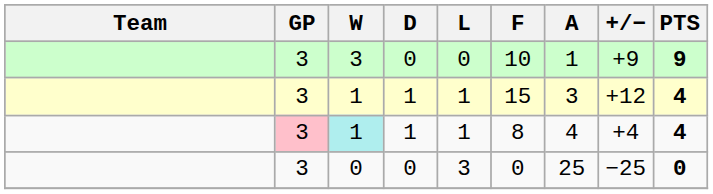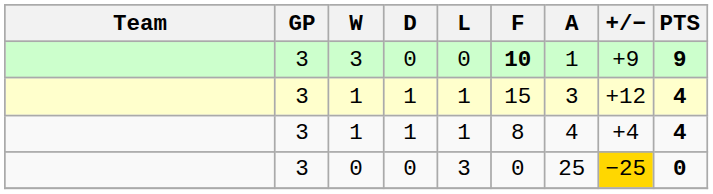(518, 60) normal -> (518, 60) bold
(302, 133) pink background -> (302, 133) no background
(356, 133) paleturquoise background -> (356, 133) no background
(626, 170) no background -> (626, 170) gold background
